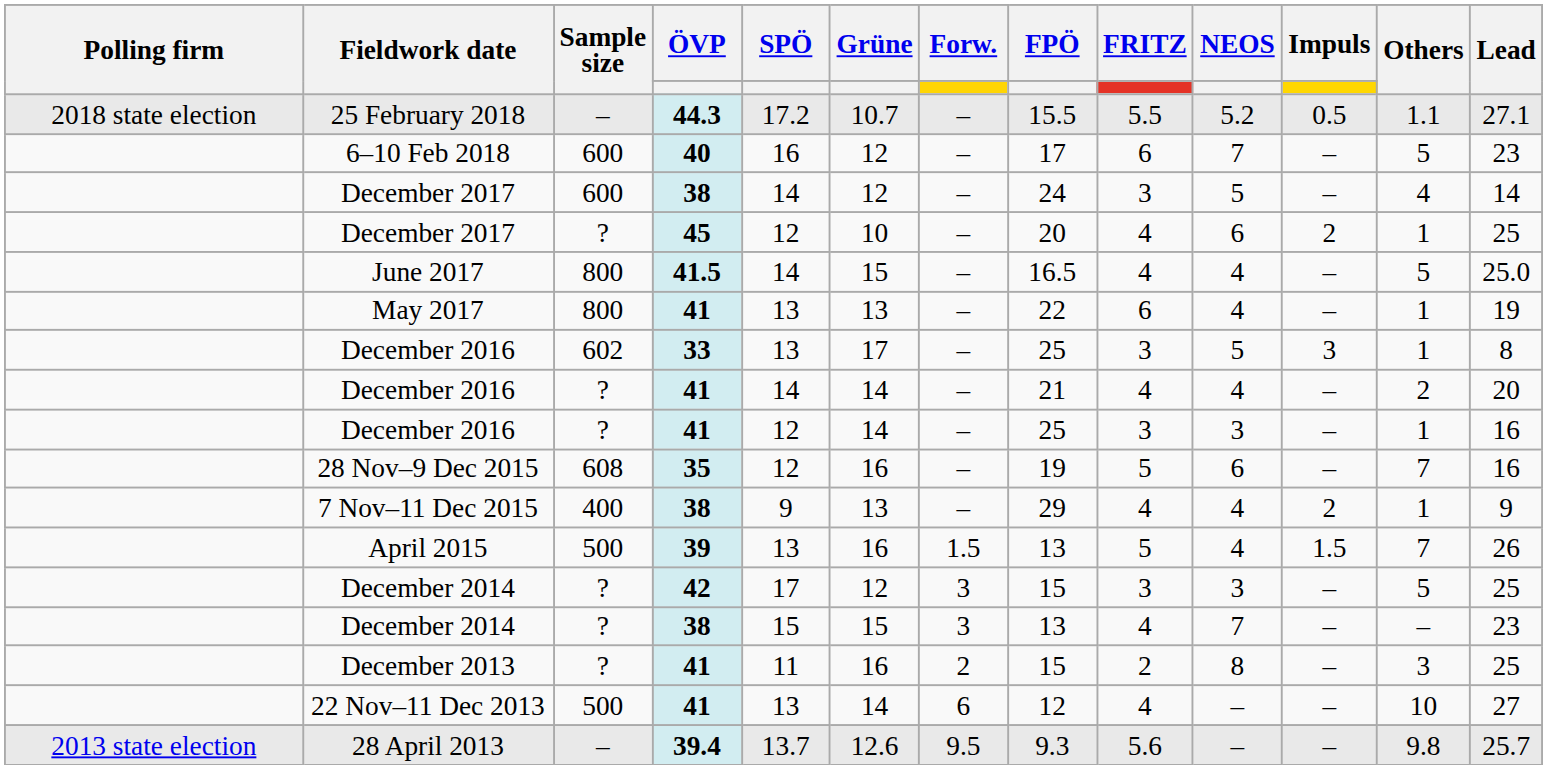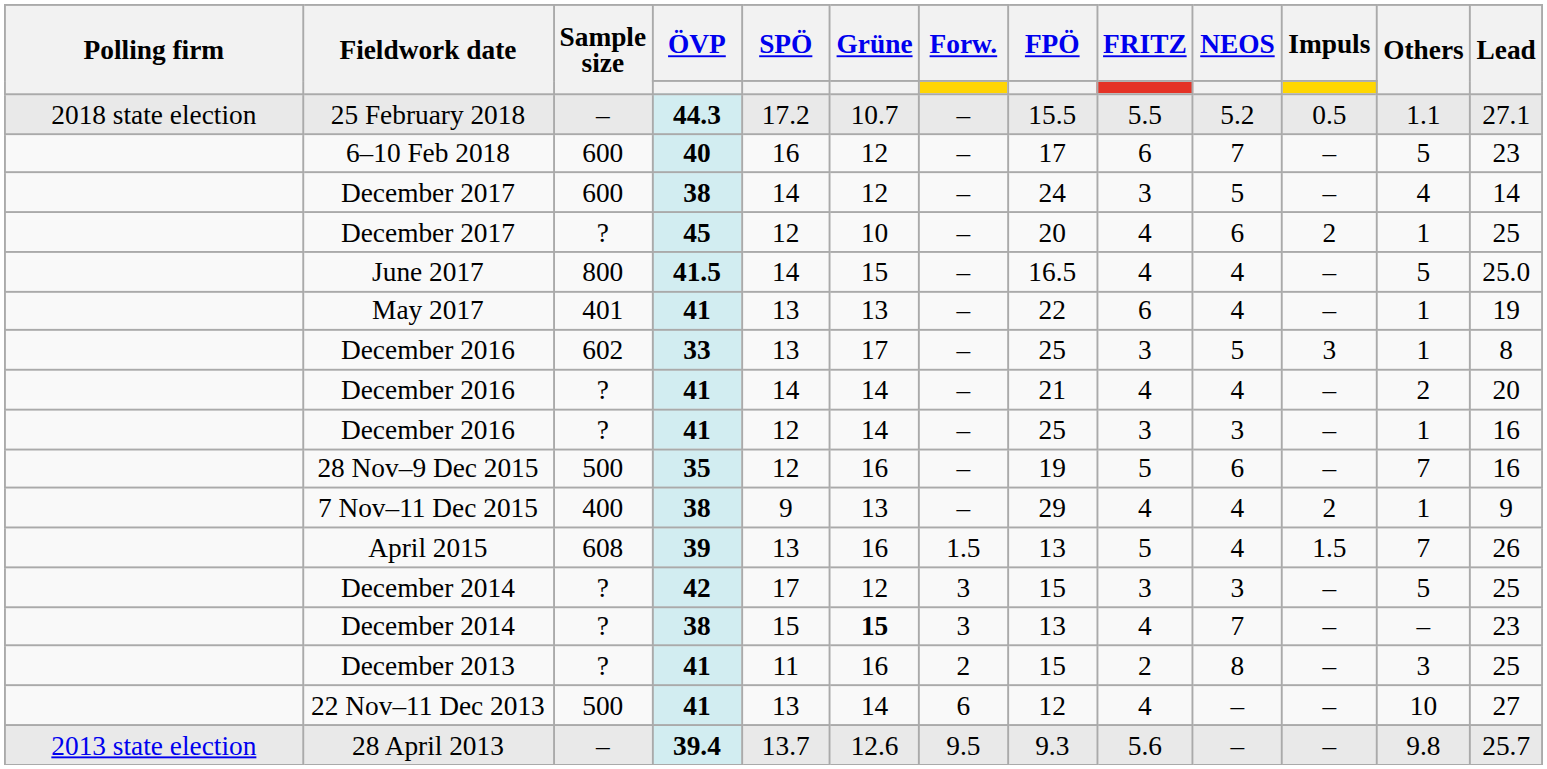(603, 311) 800 -> (603, 311) 401
(603, 469) 608 -> (603, 469) 500
(603, 548) 500 -> (603, 548) 608
(875, 626) normal -> (875, 626) bold
